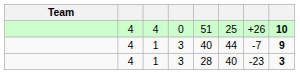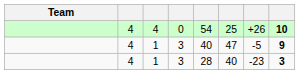(206, 29) 51 -> (206, 29) 54
(231, 45) 44 -> (231, 45) 47
(257, 45) -7 -> (257, 45) -5
